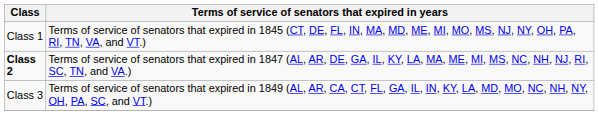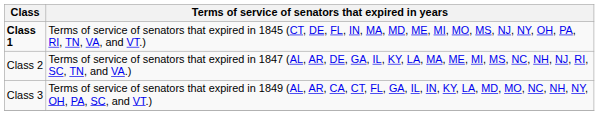(25, 36) normal -> (21, 36) bold
(21, 65) bold -> (25, 65) normal
